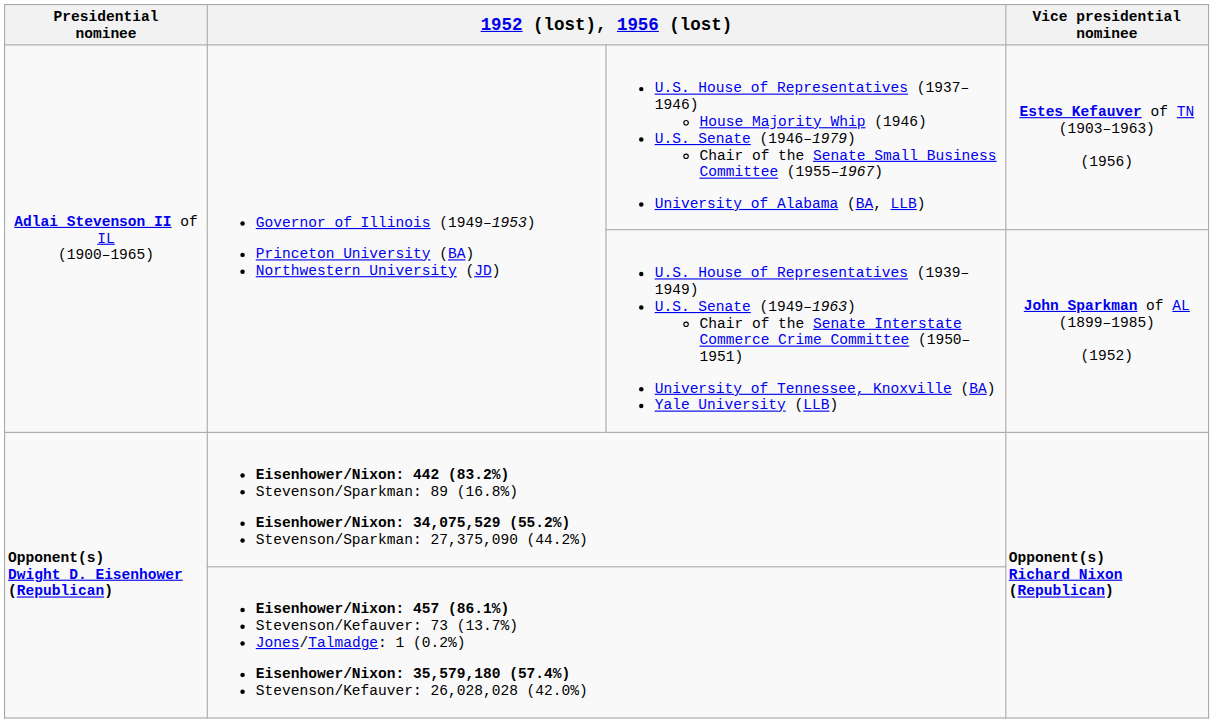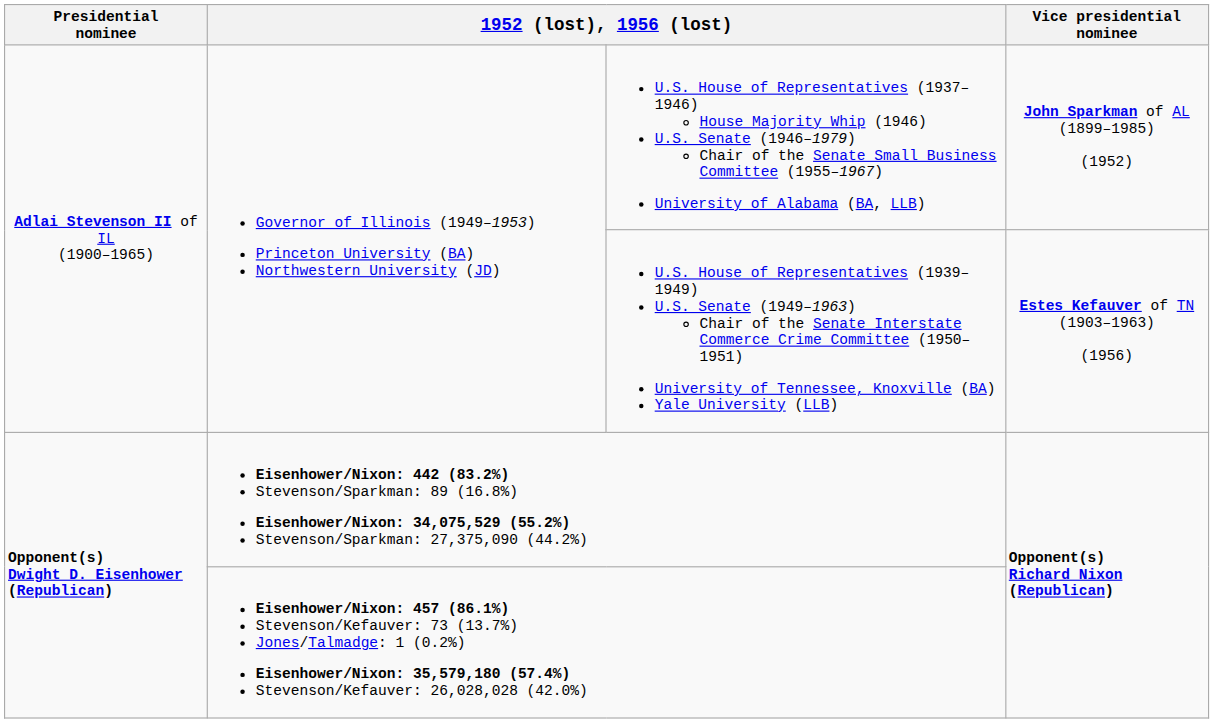(1107, 138) Estes Kefauver of TN (1903–1963) (1956) -> (1107, 138) John Sparkman of AL (1899–1985) (1952)
(1107, 331) John Sparkman of AL (1899–1985) (1952) -> (1107, 331) Estes Kefauver of TN (1903–1963) (1956)
